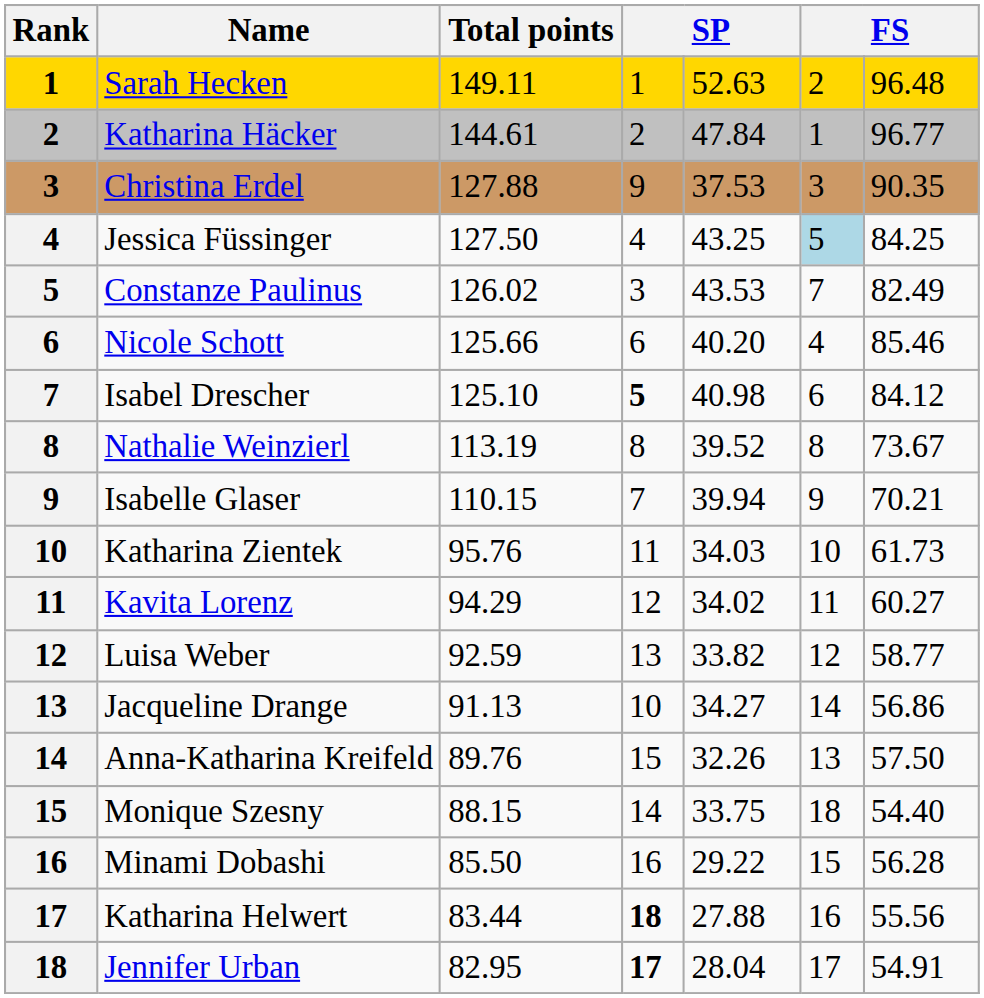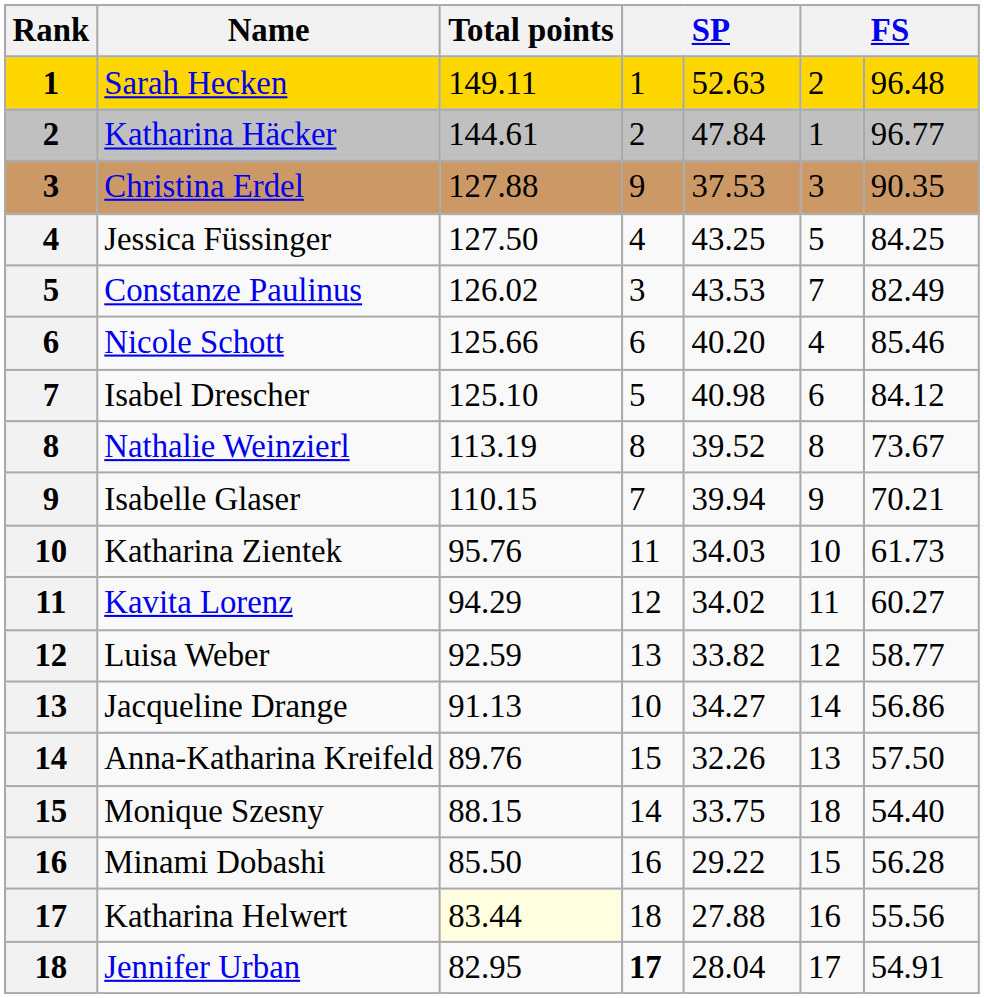(816, 238) lightblue background -> (816, 238) no background
(637, 394) bold -> (637, 394) normal
(485, 914) no background -> (485, 914) lightyellow background
(645, 914) bold -> (645, 914) normal
